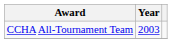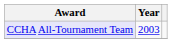(70, 30) no background -> (70, 30) lavender background
